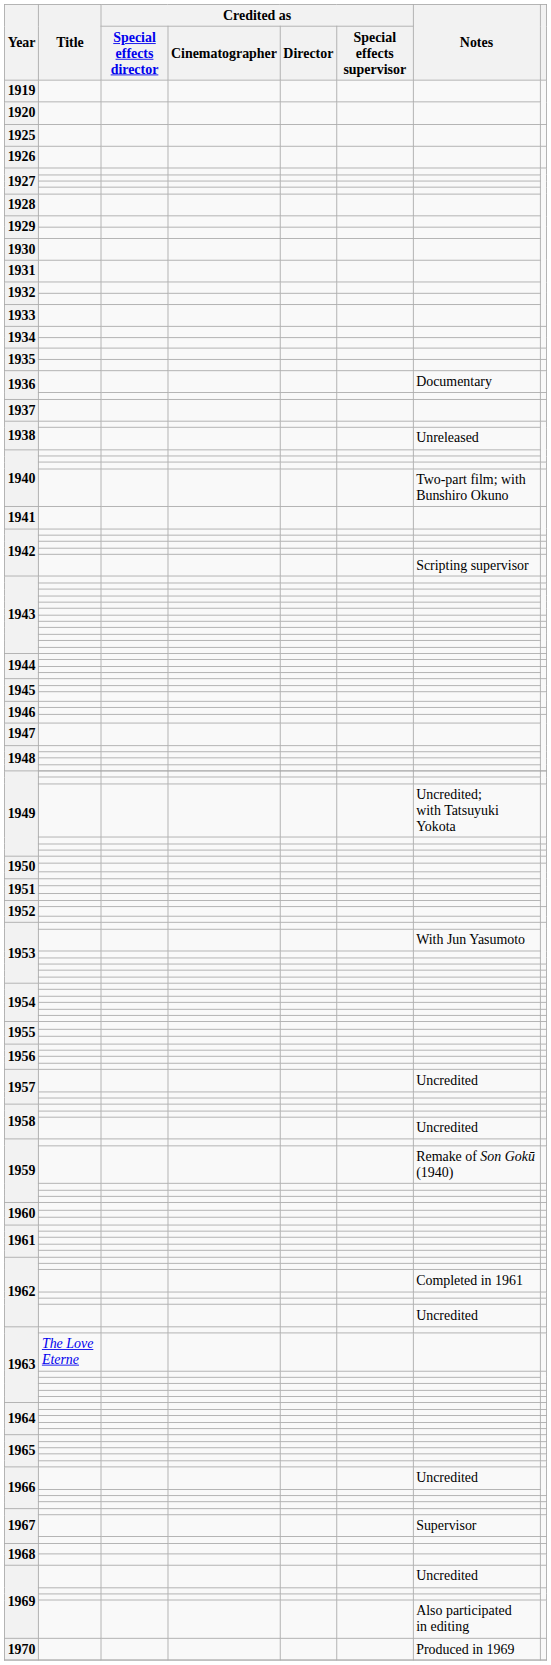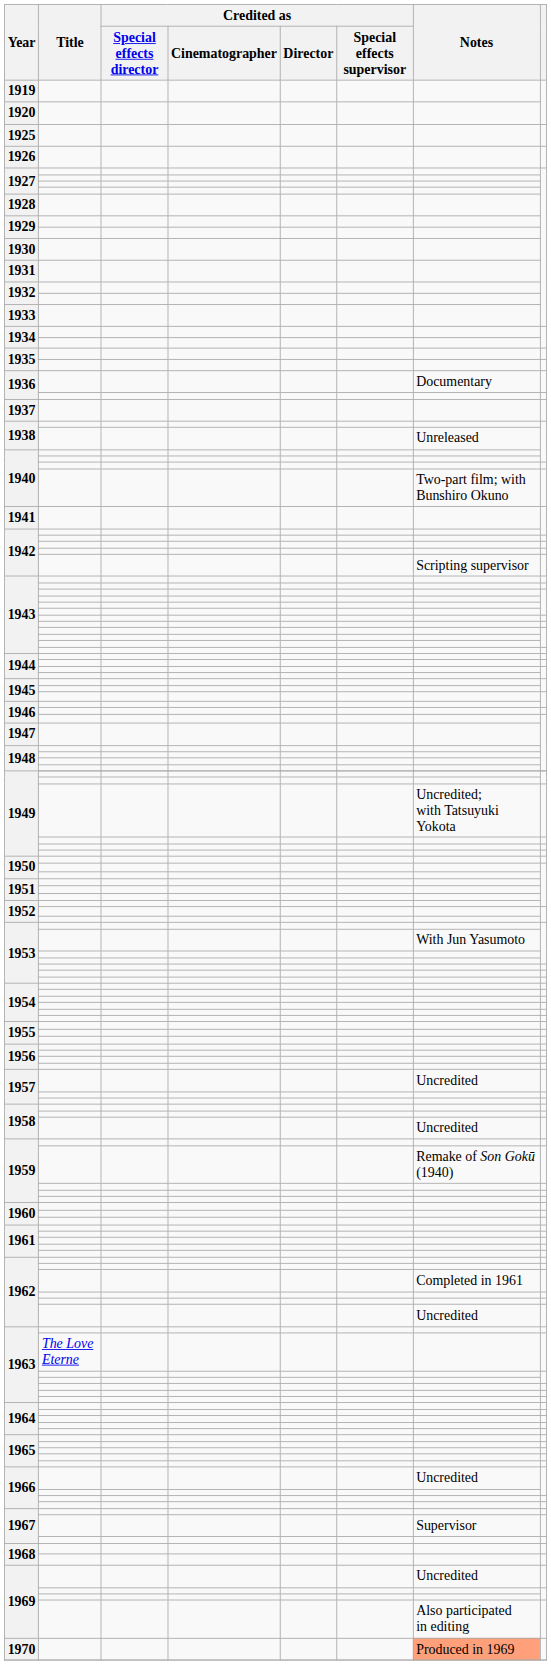(465, 1649) no background -> (465, 1649) lightsalmon background
